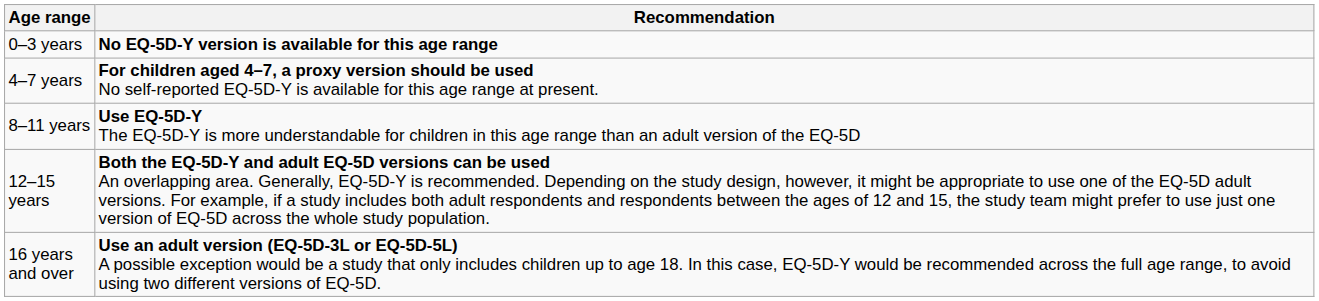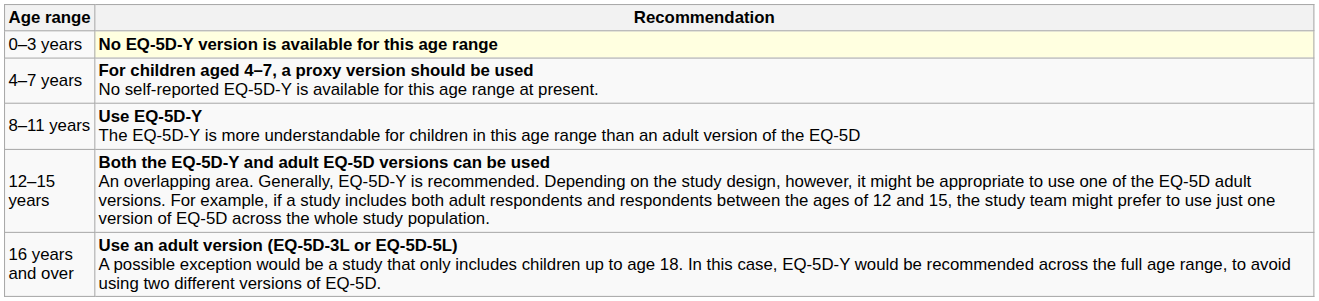(298, 44) no background -> (298, 44) lightyellow background
